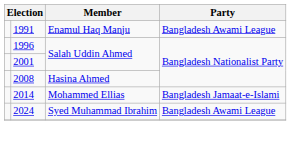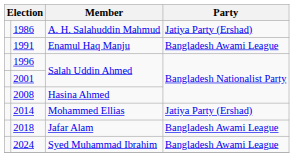+ row: (24, 29)
(221, 95) Bangladesh Jamaat-e-Islami -> (209, 111) Jatiya Party (Ershad)
+ row: (24, 128)
